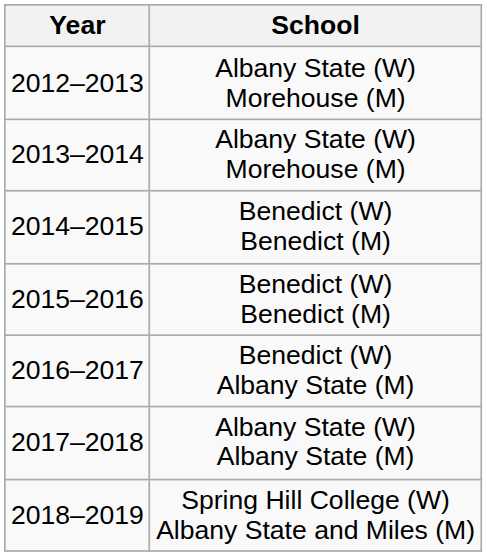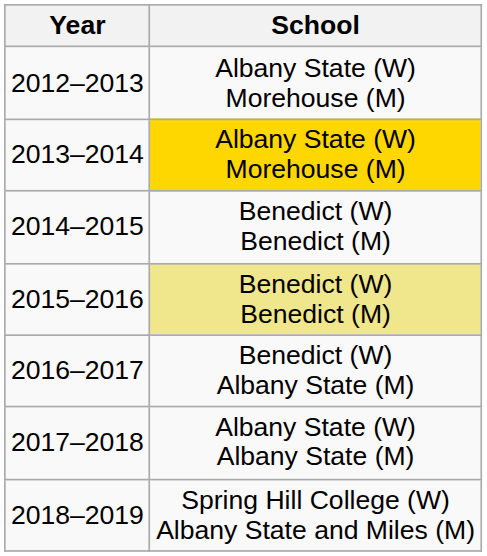(316, 154) no background -> (316, 154) gold background
(316, 298) no background -> (316, 298) khaki background
